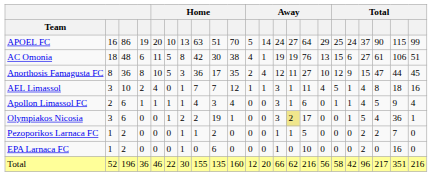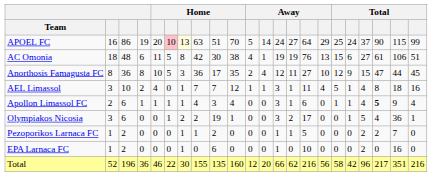(171, 42) no background -> (171, 42) pink background
(185, 42) no background -> (185, 42) lightyellow background
(377, 103) normal -> (377, 103) bold
(291, 118) khaki background -> (291, 118) no background
